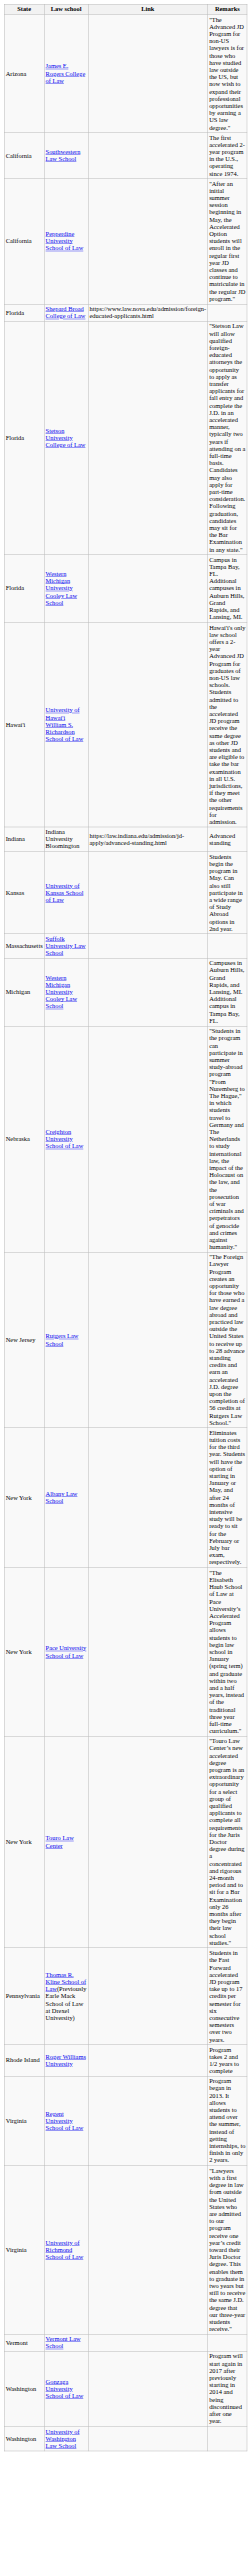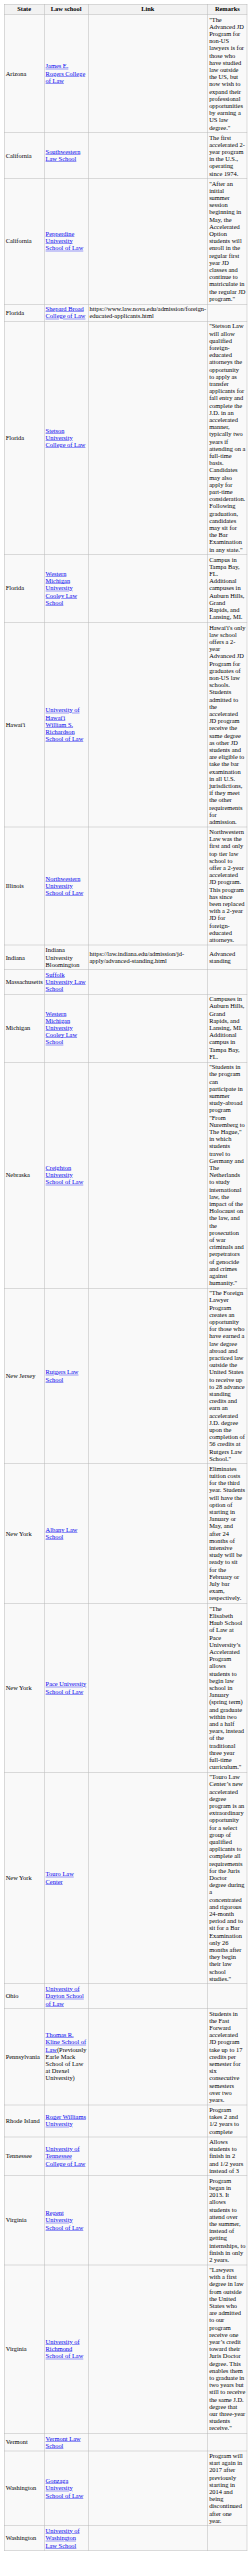+ row: (64, 886)
- row: (65, 892)
+ row: (65, 1996)
+ row: (66, 2156)
